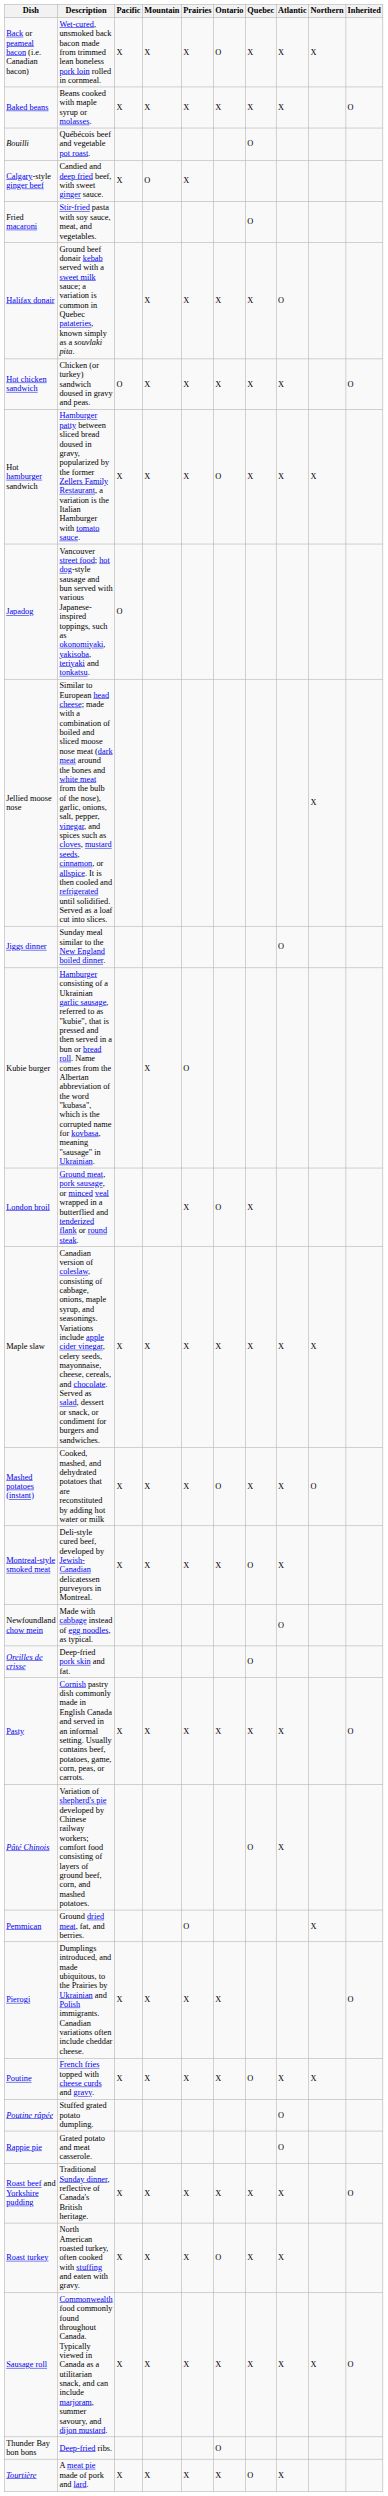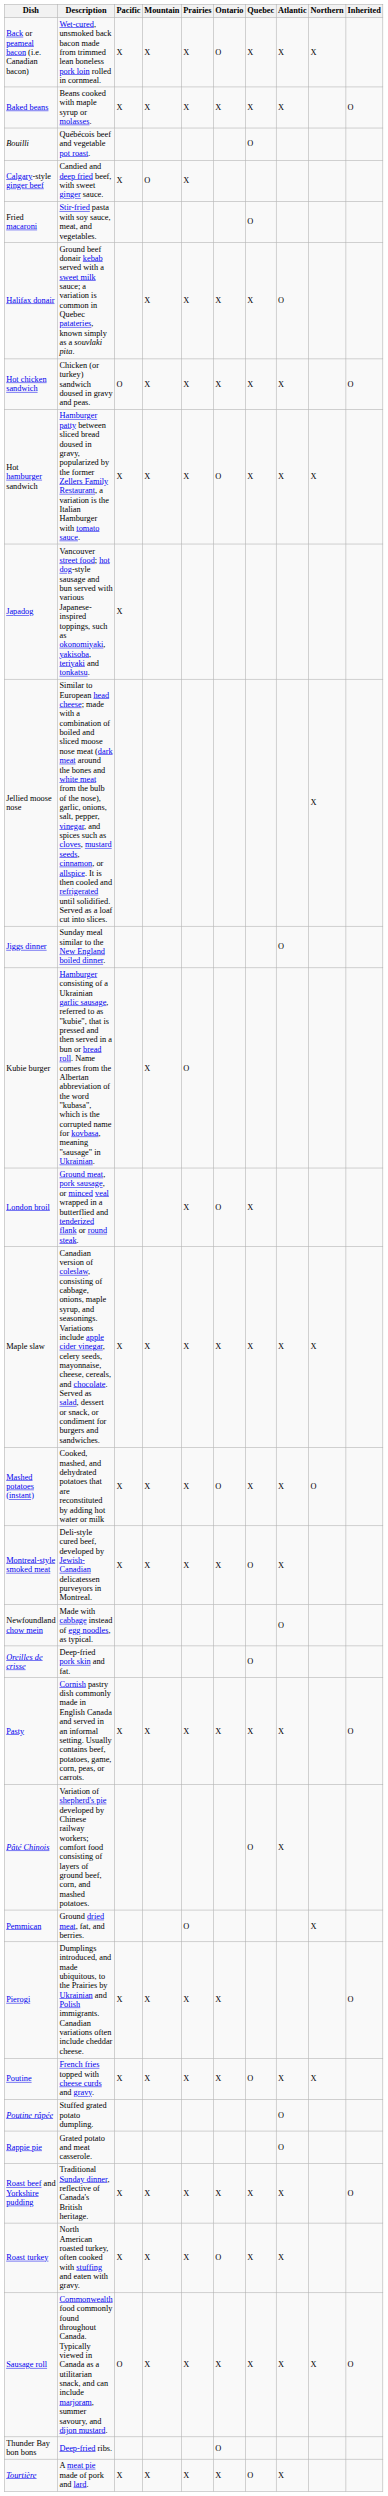(119, 611) O -> (119, 611) X
(119, 2364) X -> (119, 2364) O
